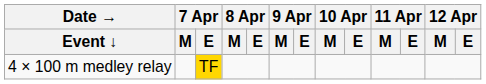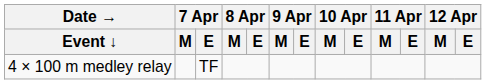(209, 66) gold background -> (209, 66) no background
